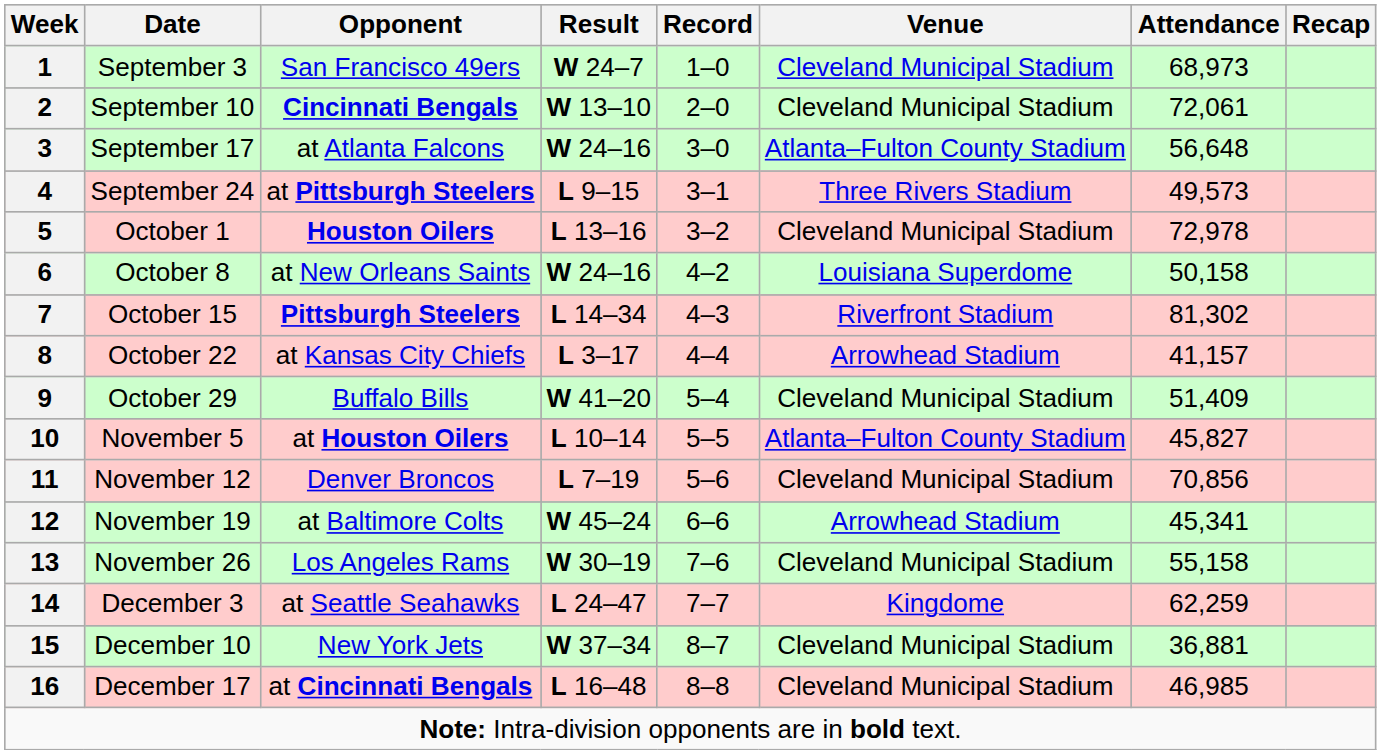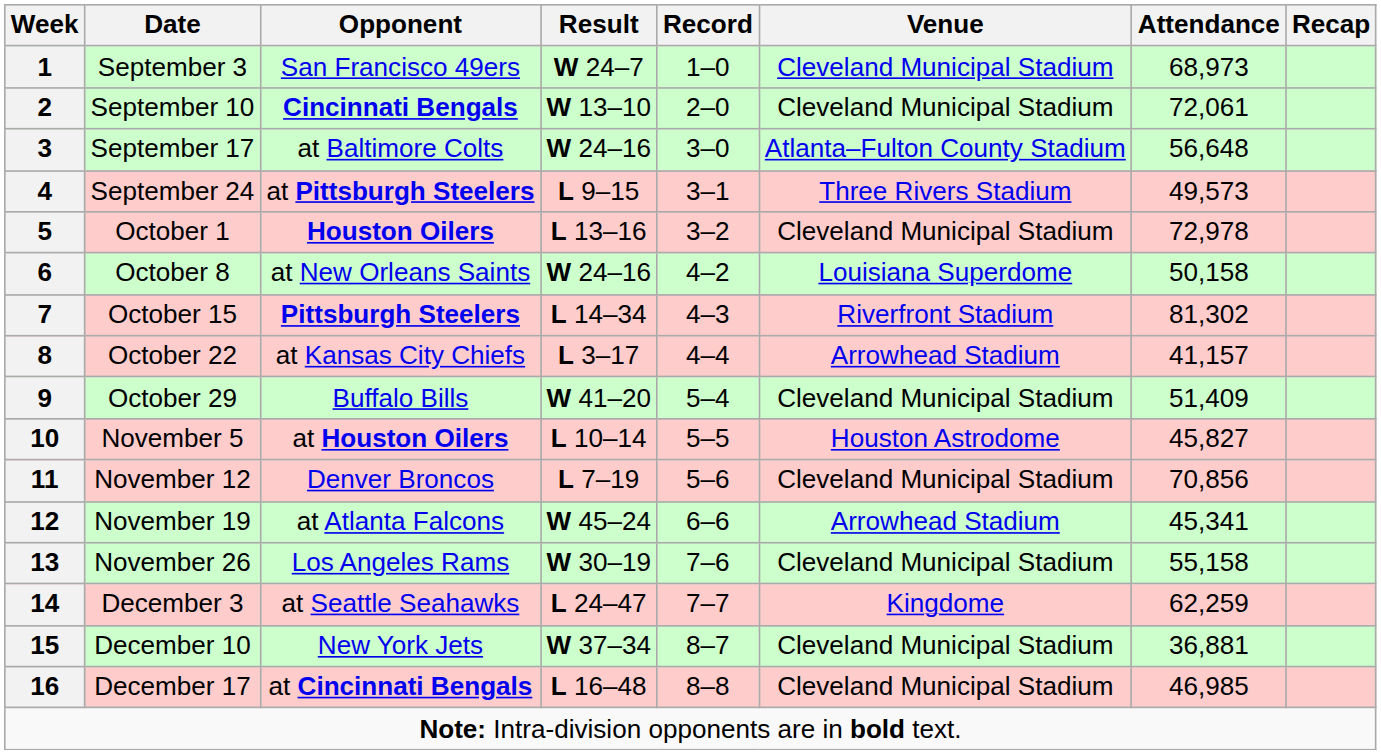(400, 149) at Atlanta Falcons -> (400, 149) at Baltimore Colts
(945, 438) Atlanta–Fulton County Stadium -> (945, 438) Houston Astrodome
(400, 521) at Baltimore Colts -> (400, 521) at Atlanta Falcons
